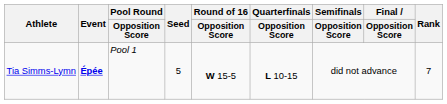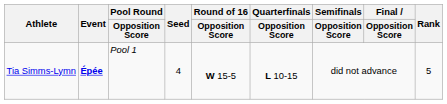(178, 71) 5 -> (178, 71) 4
(429, 71) 7 -> (429, 71) 5
